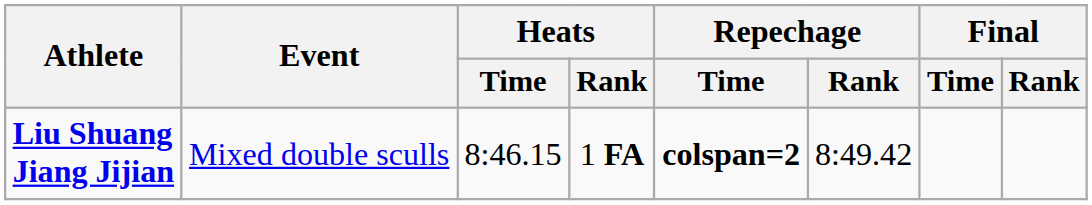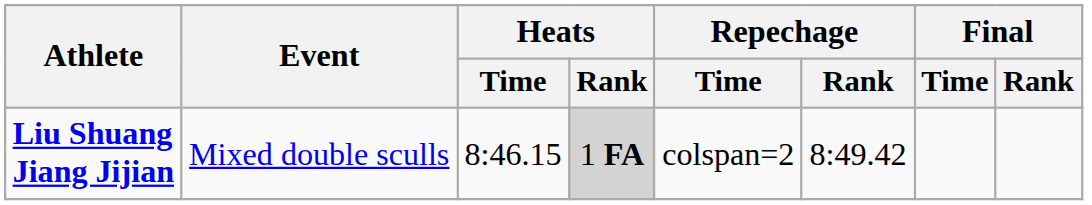(612, 153) no background -> (612, 153) lightgrey background
(731, 153) bold -> (728, 153) normal
